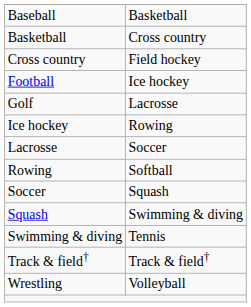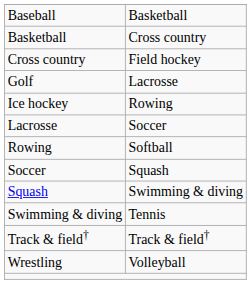- row: (31, 81)
